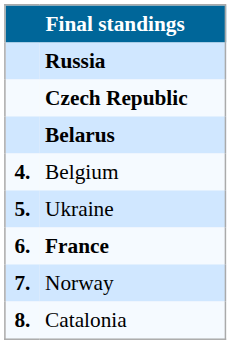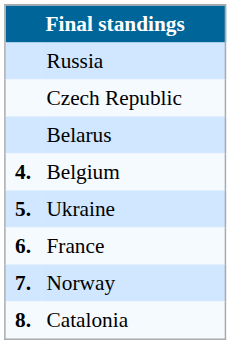(75, 60) bold -> (75, 60) normal
(116, 97) bold -> (114, 97) normal
(80, 134) bold -> (79, 134) normal
(77, 245) bold -> (75, 245) normal
